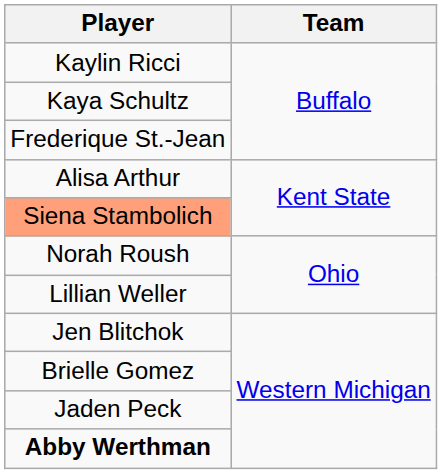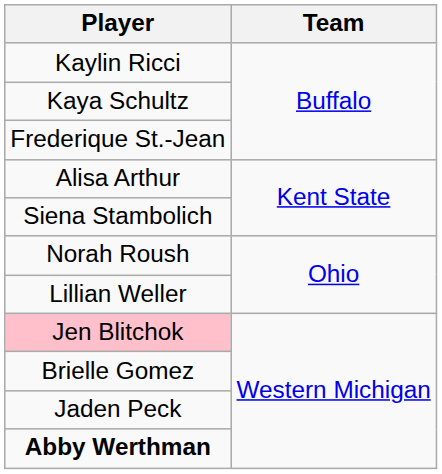(118, 216) lightsalmon background -> (118, 216) no background
(118, 332) no background -> (118, 332) pink background
